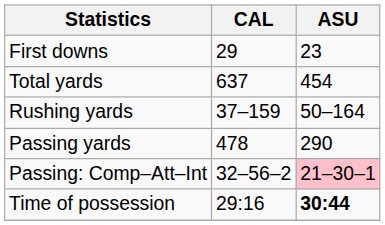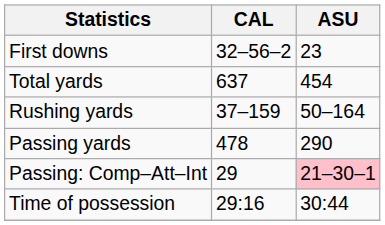(227, 50) 29 -> (254, 50) 32–56–2
(254, 173) 32–56–2 -> (227, 173) 29
(325, 204) bold -> (325, 204) normal
